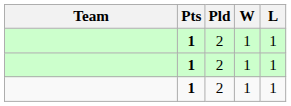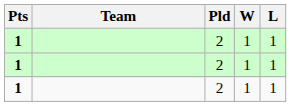columns swapped: (91, 16) <-> (191, 16)
